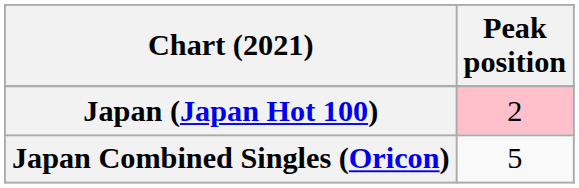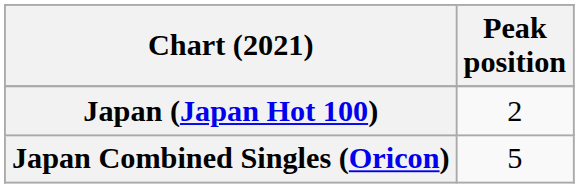(515, 110) pink background -> (515, 110) no background
